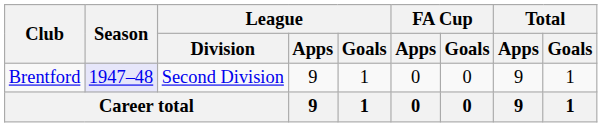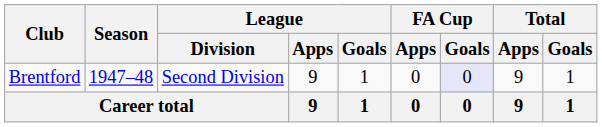(121, 77) lavender background -> (121, 77) no background
(467, 77) no background -> (467, 77) lavender background
